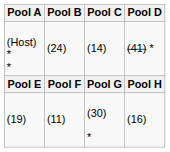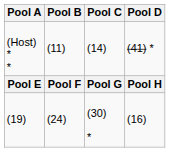(57, 48) (24) -> (56, 48) (11)
(56, 119) (11) -> (57, 119) (24)
